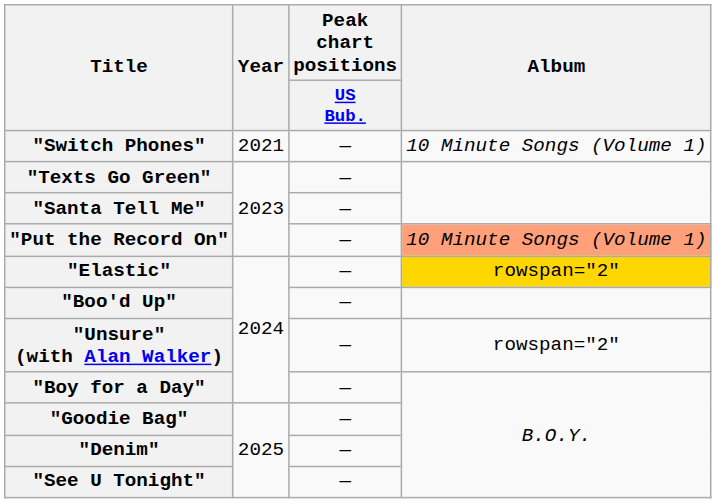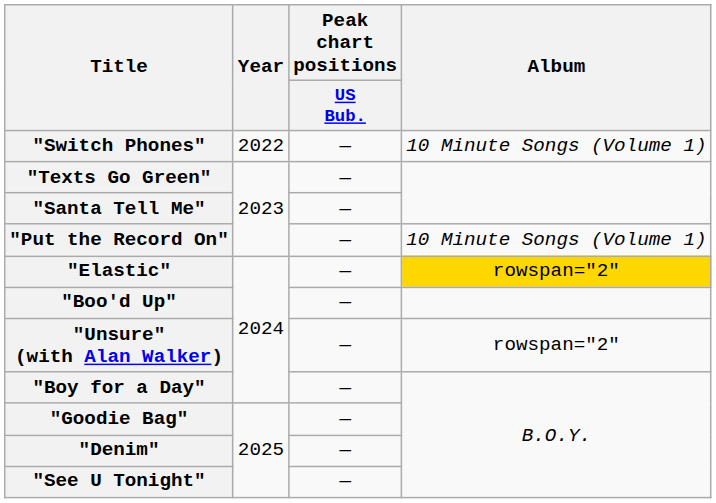(261, 146) 2021 -> (261, 146) 2022
(556, 240) lightsalmon background -> (556, 240) no background
